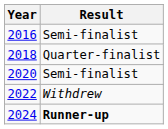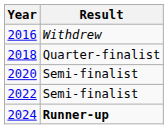(90, 34) Semi-finalist -> (72, 34) Withdrew
(72, 94) Withdrew -> (90, 94) Semi-finalist
